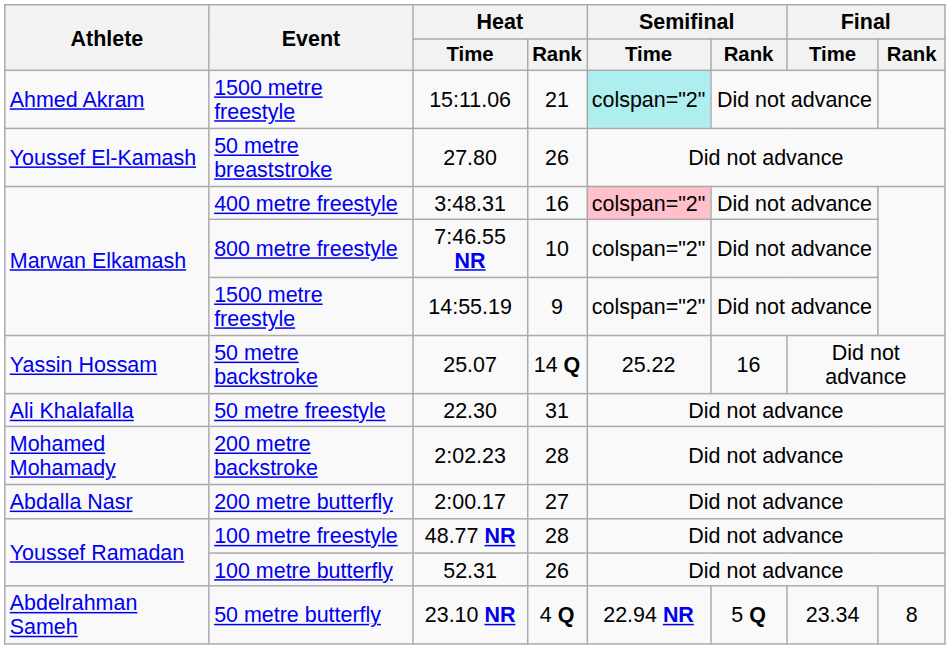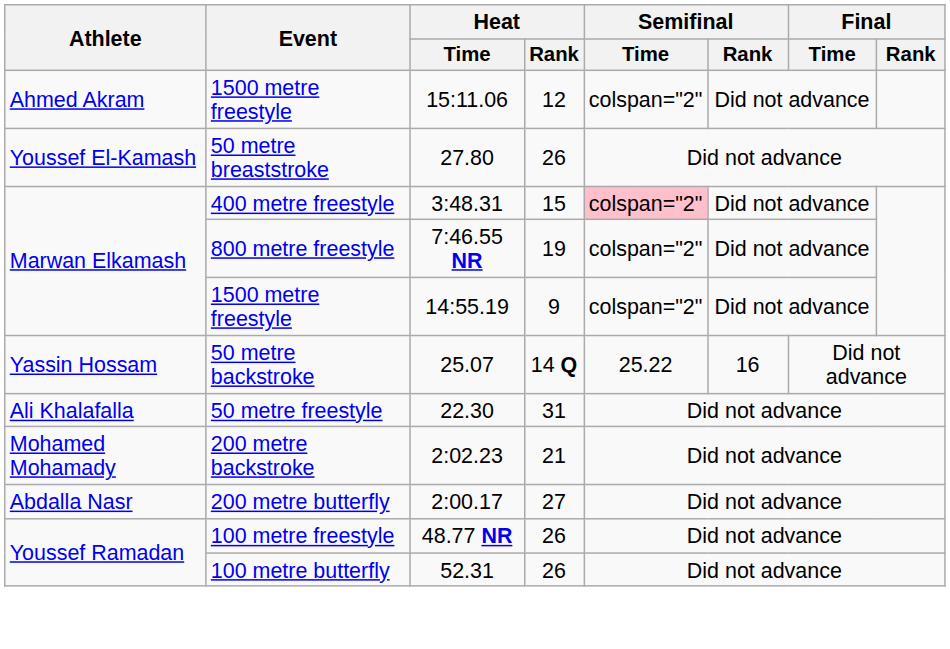(557, 100) 21 -> (554, 100) 12
(649, 100) paleturquoise background -> (646, 100) no background
(557, 203) 16 -> (554, 203) 15
(557, 249) 10 -> (554, 249) 19
(557, 456) 28 -> (554, 456) 21
(557, 536) 28 -> (554, 536) 26
- row: (298, 616)
